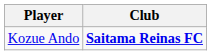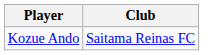(144, 38) bold -> (140, 38) normal
